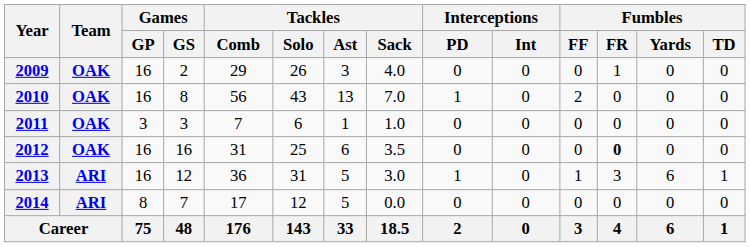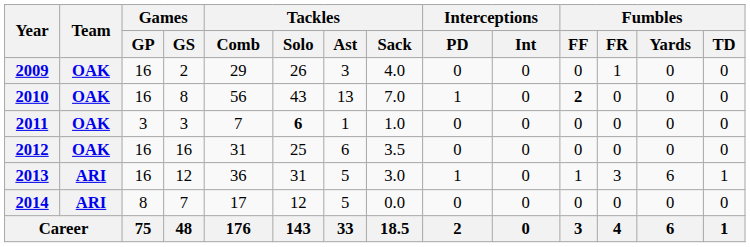(578, 96) normal -> (578, 96) bold
(298, 123) normal -> (298, 123) bold
(617, 149) bold -> (617, 149) normal
